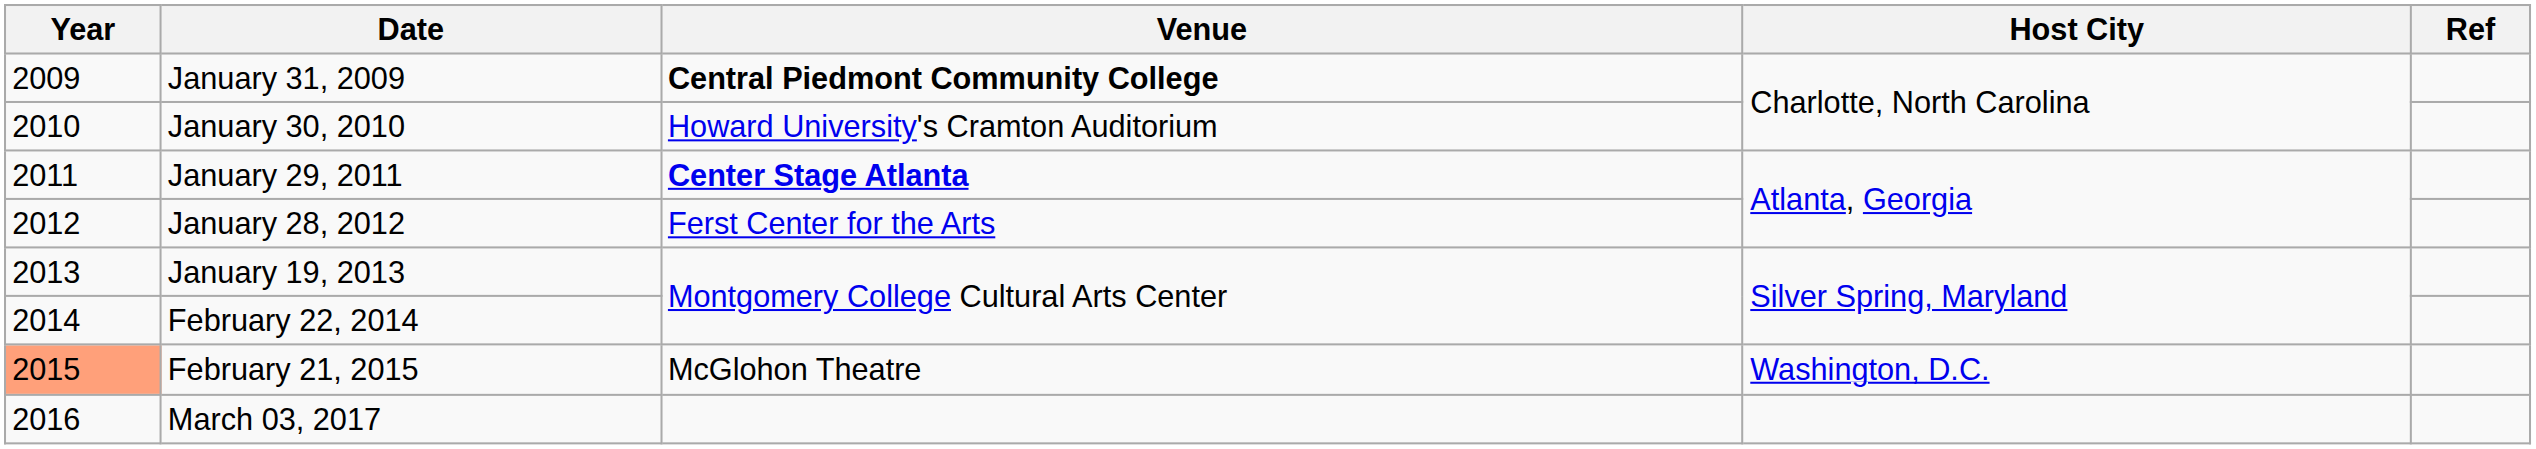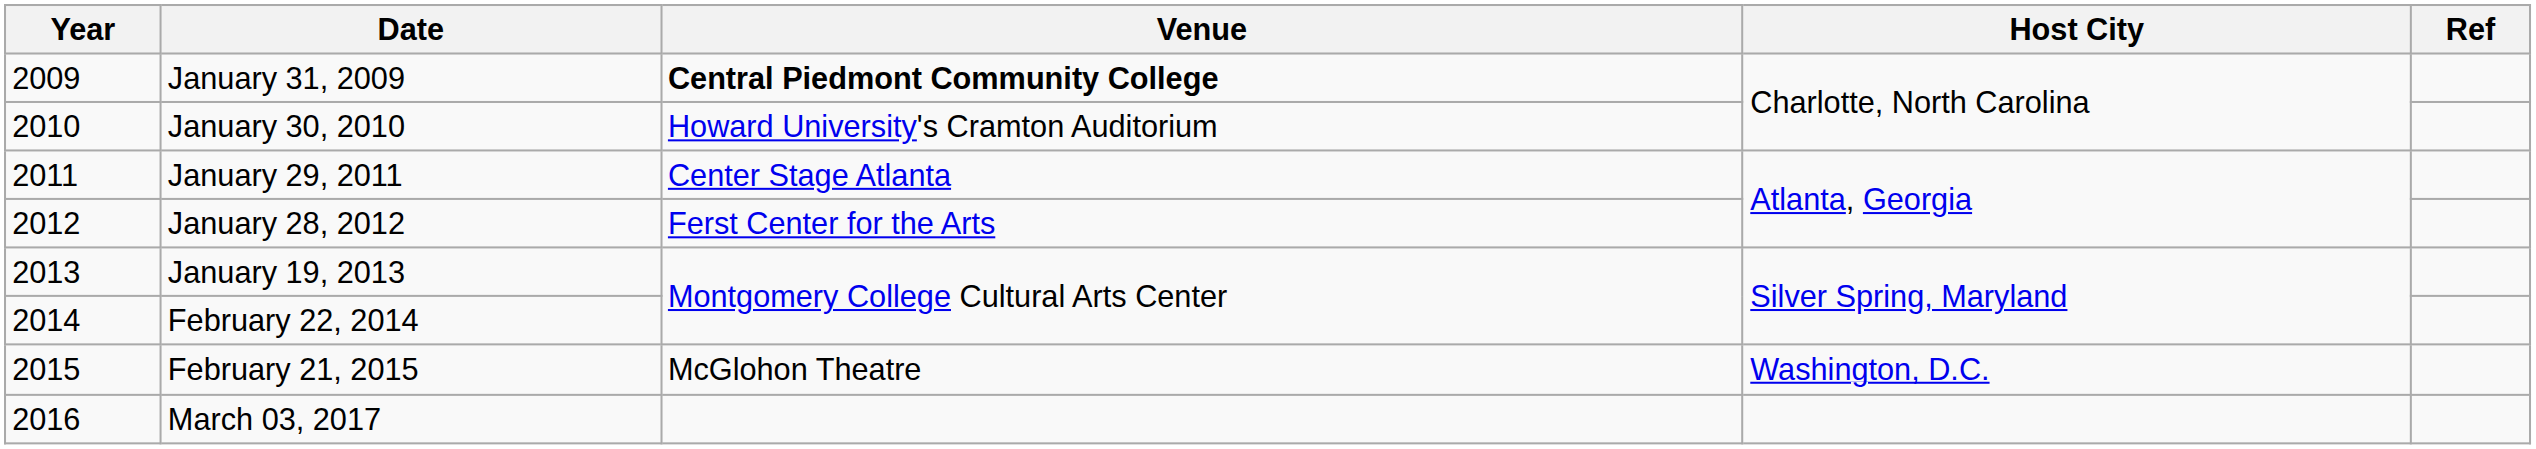(818, 175) bold -> (809, 175) normal
(46, 370) lightsalmon background -> (46, 370) no background
